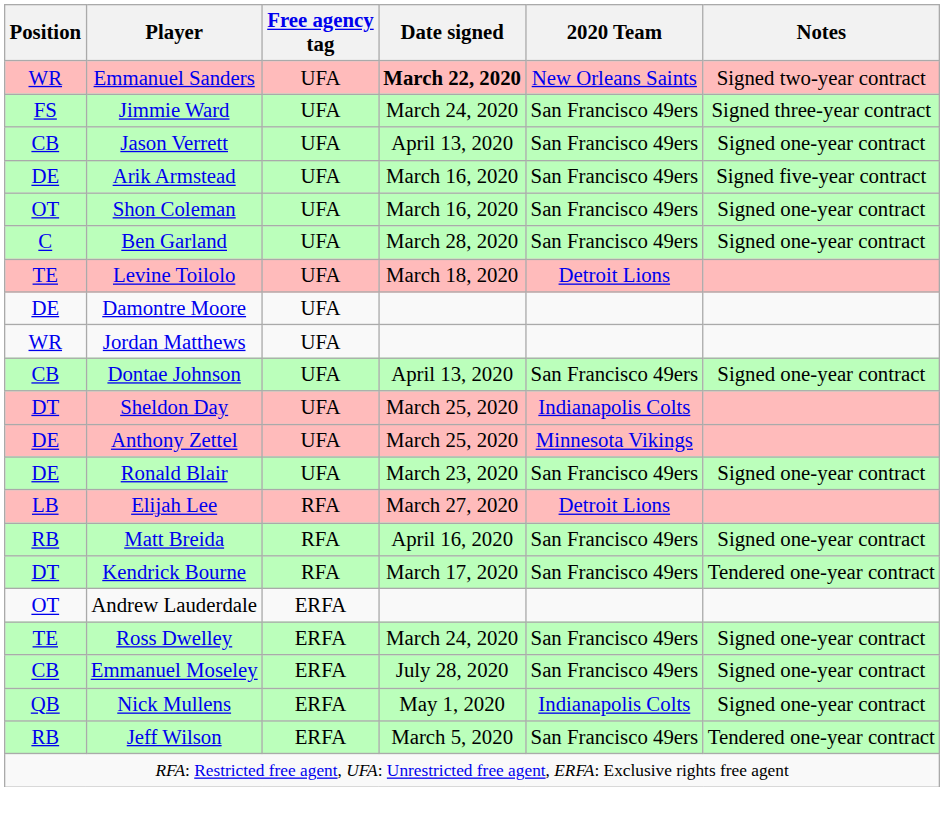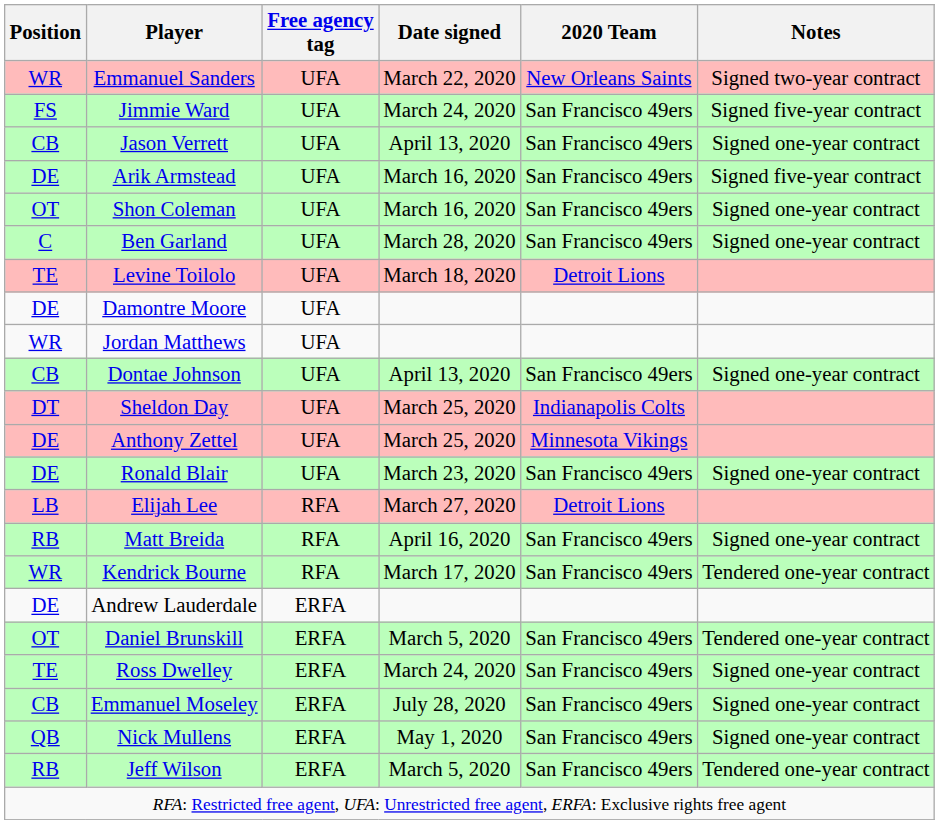(452, 77) bold -> (449, 77) normal
(821, 110) Signed three-year contract -> (816, 110) Signed five-year contract
(45, 572) DT -> (45, 572) WR
(45, 605) OT -> (45, 605) DE
+ row: (174, 638)
(614, 704) Indianapolis Colts -> (609, 737) San Francisco 49ers
